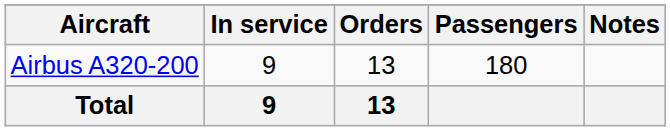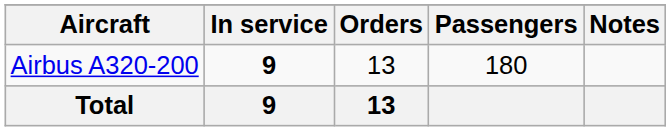(269, 65) normal -> (269, 65) bold
